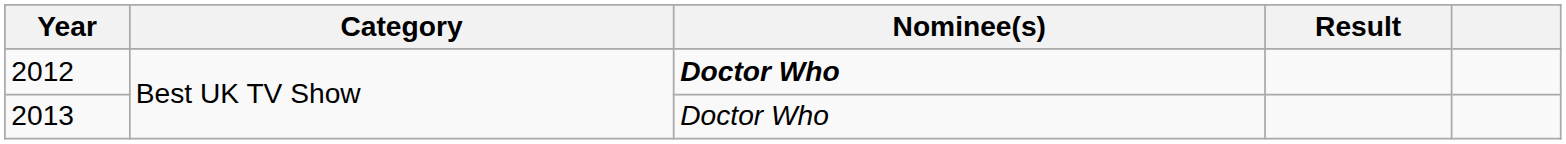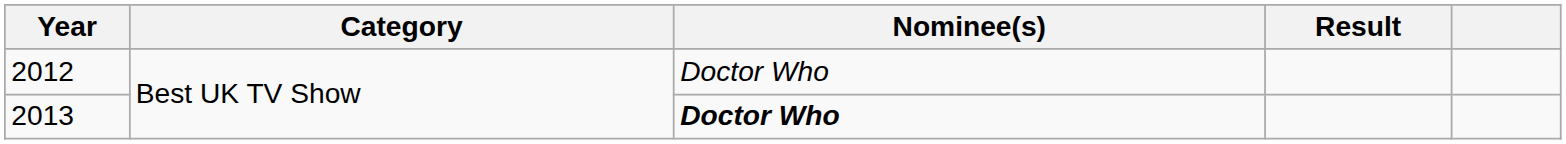(760, 71) bold -> (755, 71) normal
(755, 116) normal -> (760, 116) bold
